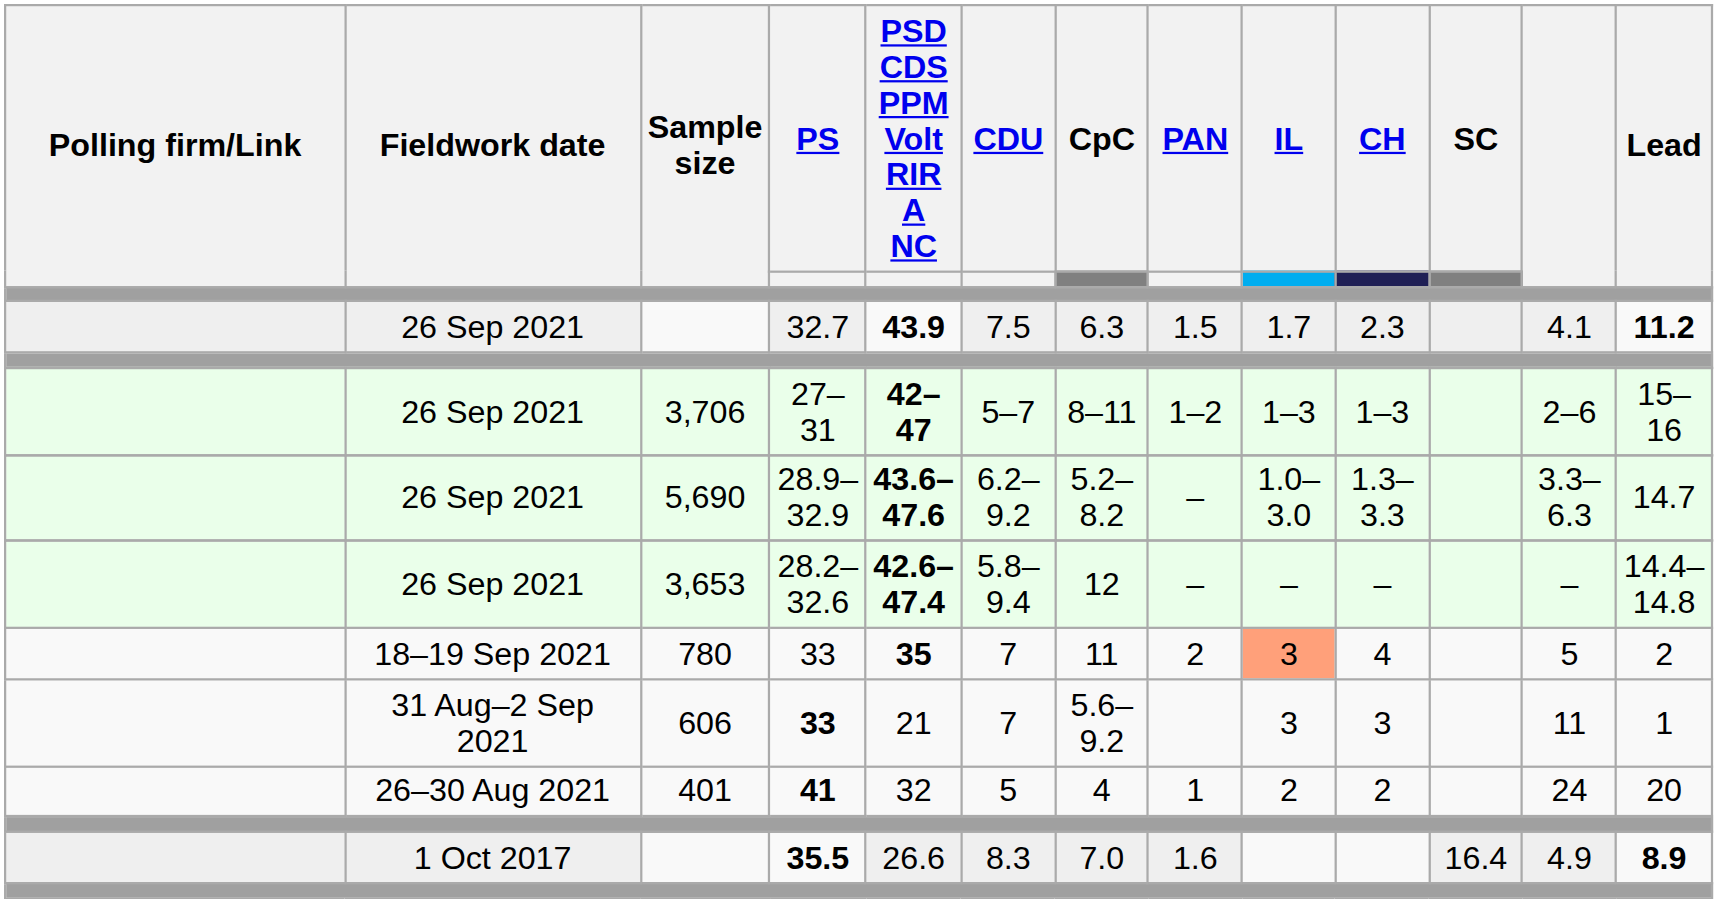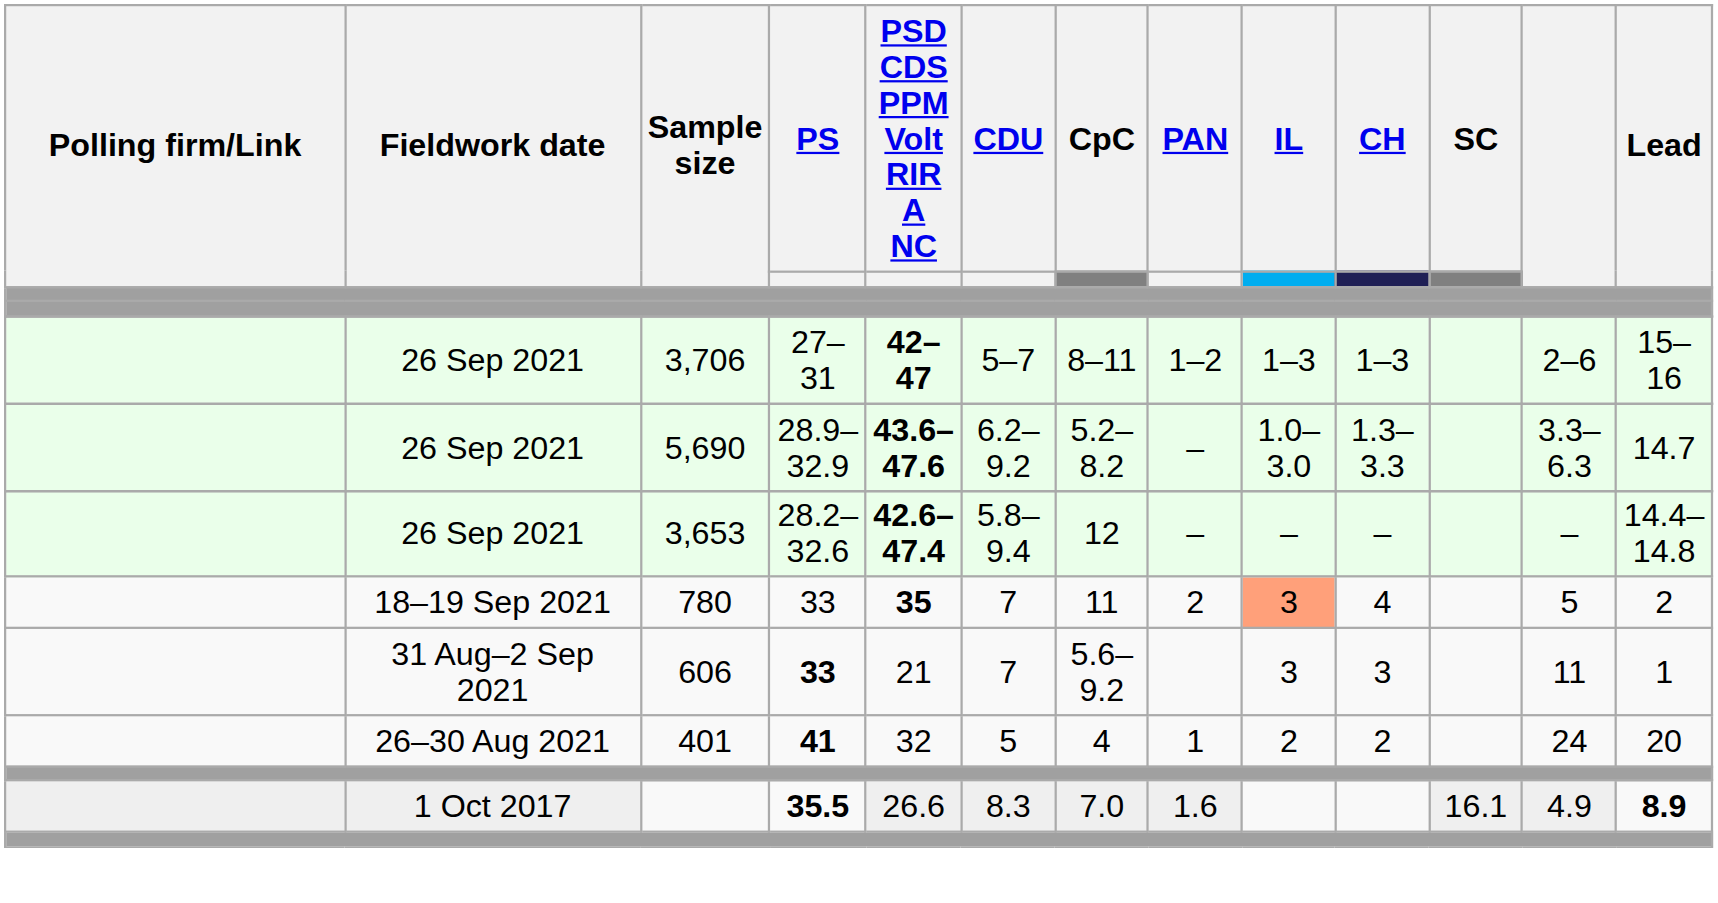- row: (705, 327)
(1476, 858) 16.4 -> (1476, 807) 16.1
